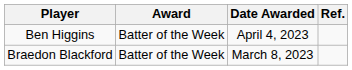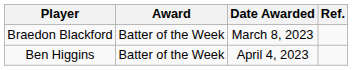rows swapped: (60, 55) <-> (60, 34)
